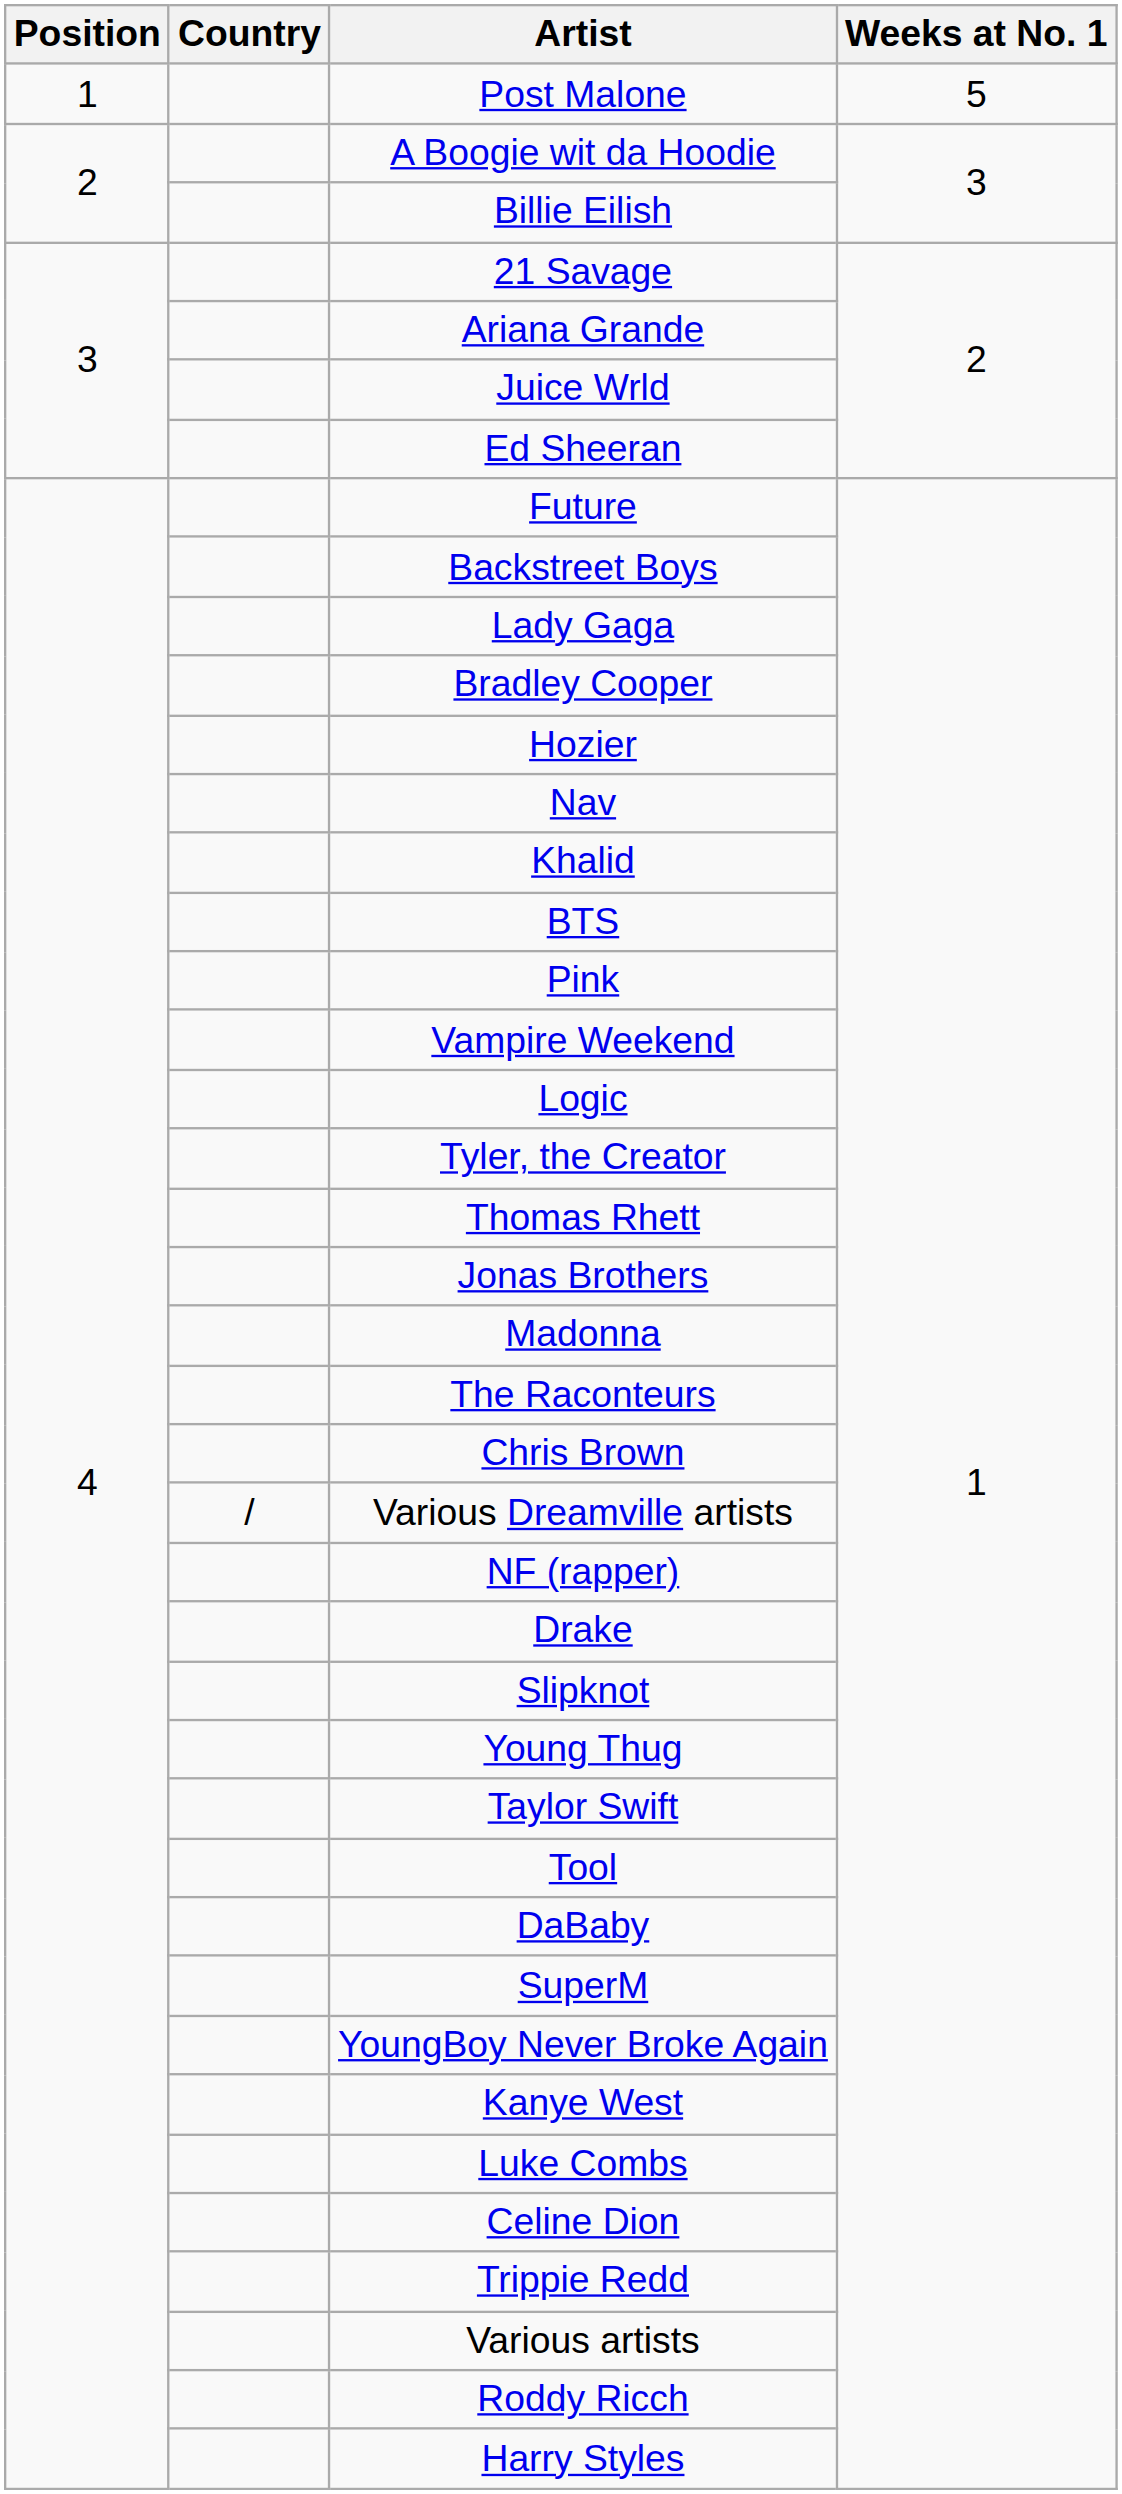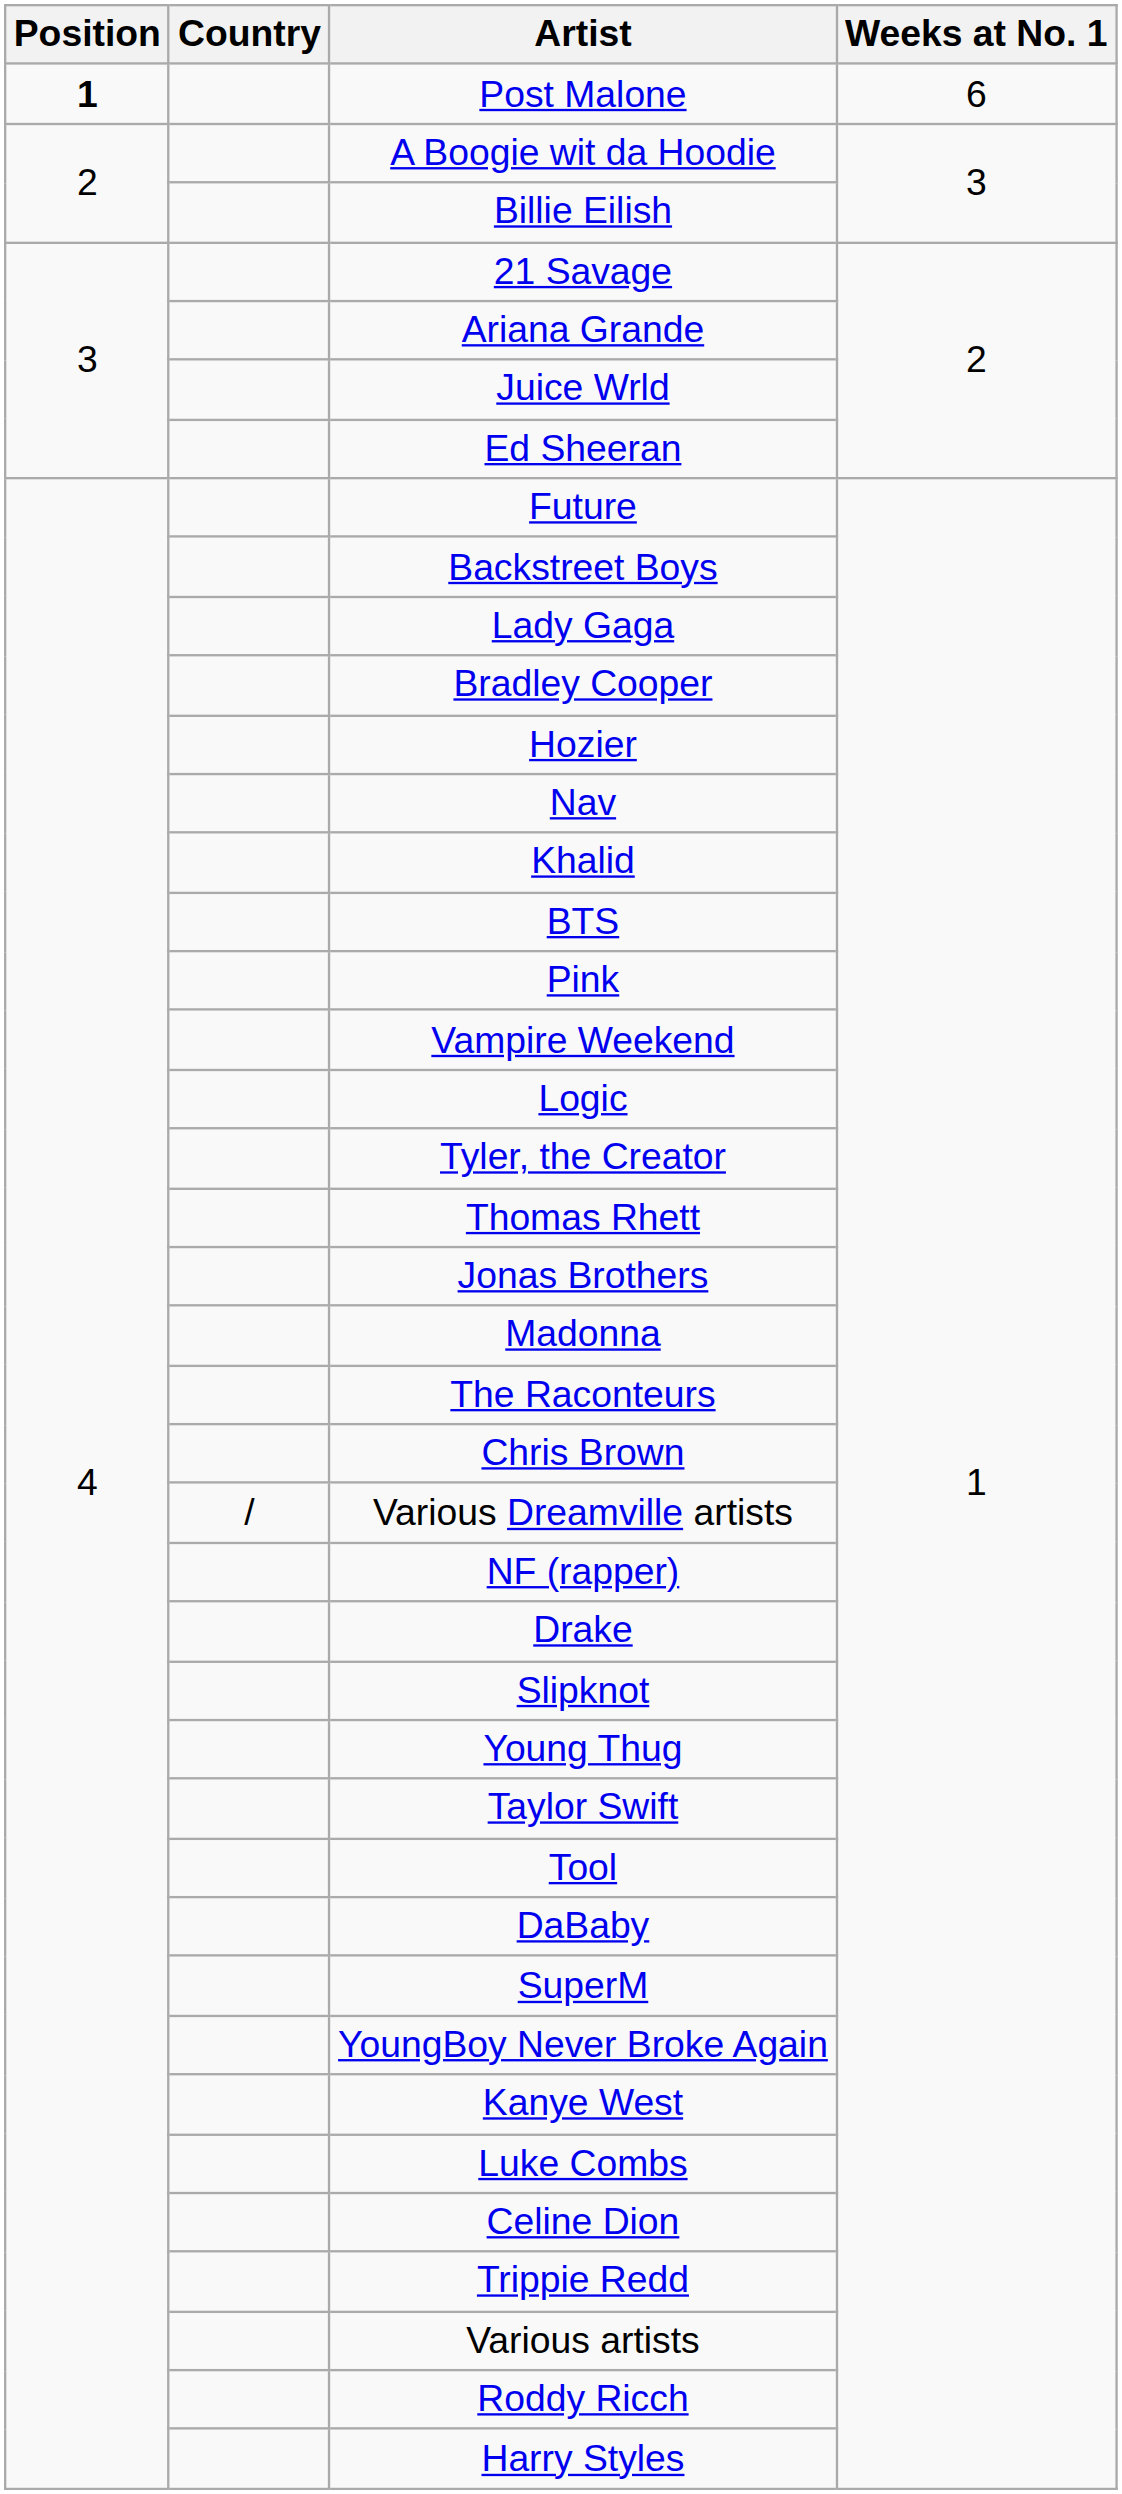(87, 93) normal -> (87, 93) bold
(976, 93) 5 -> (976, 93) 6
